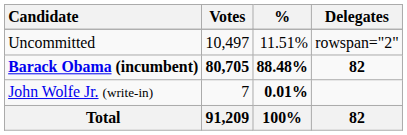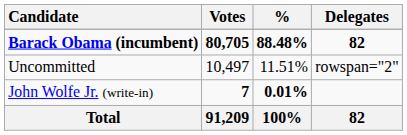rows swapped: (103, 67) <-> (52, 42)
(245, 92) normal -> (245, 92) bold
